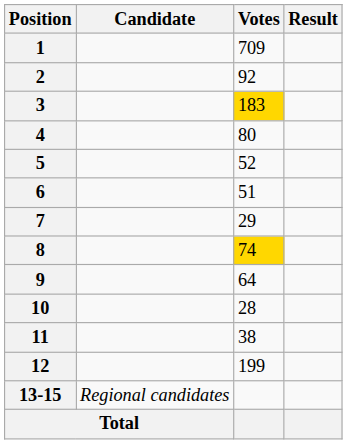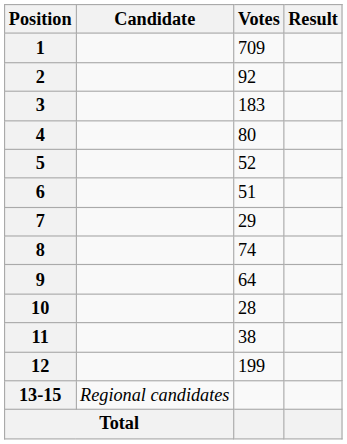(252, 105) gold background -> (252, 105) no background
(247, 250) gold background -> (247, 250) no background
